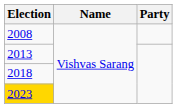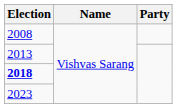(20, 73) normal -> (20, 73) bold
(20, 93) gold background -> (20, 93) no background
